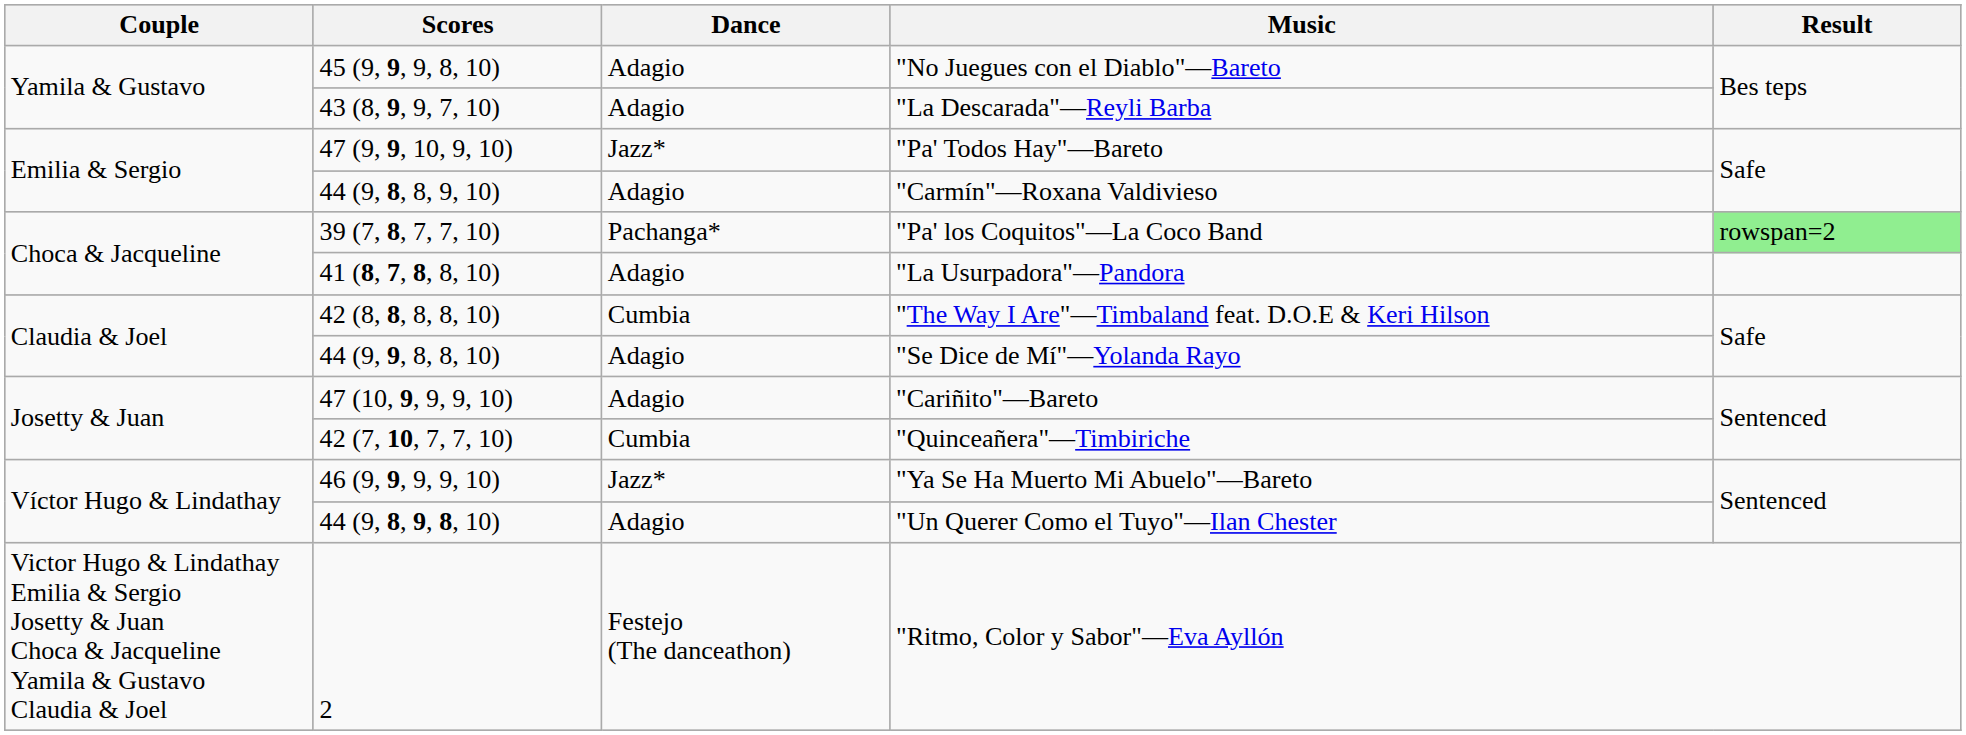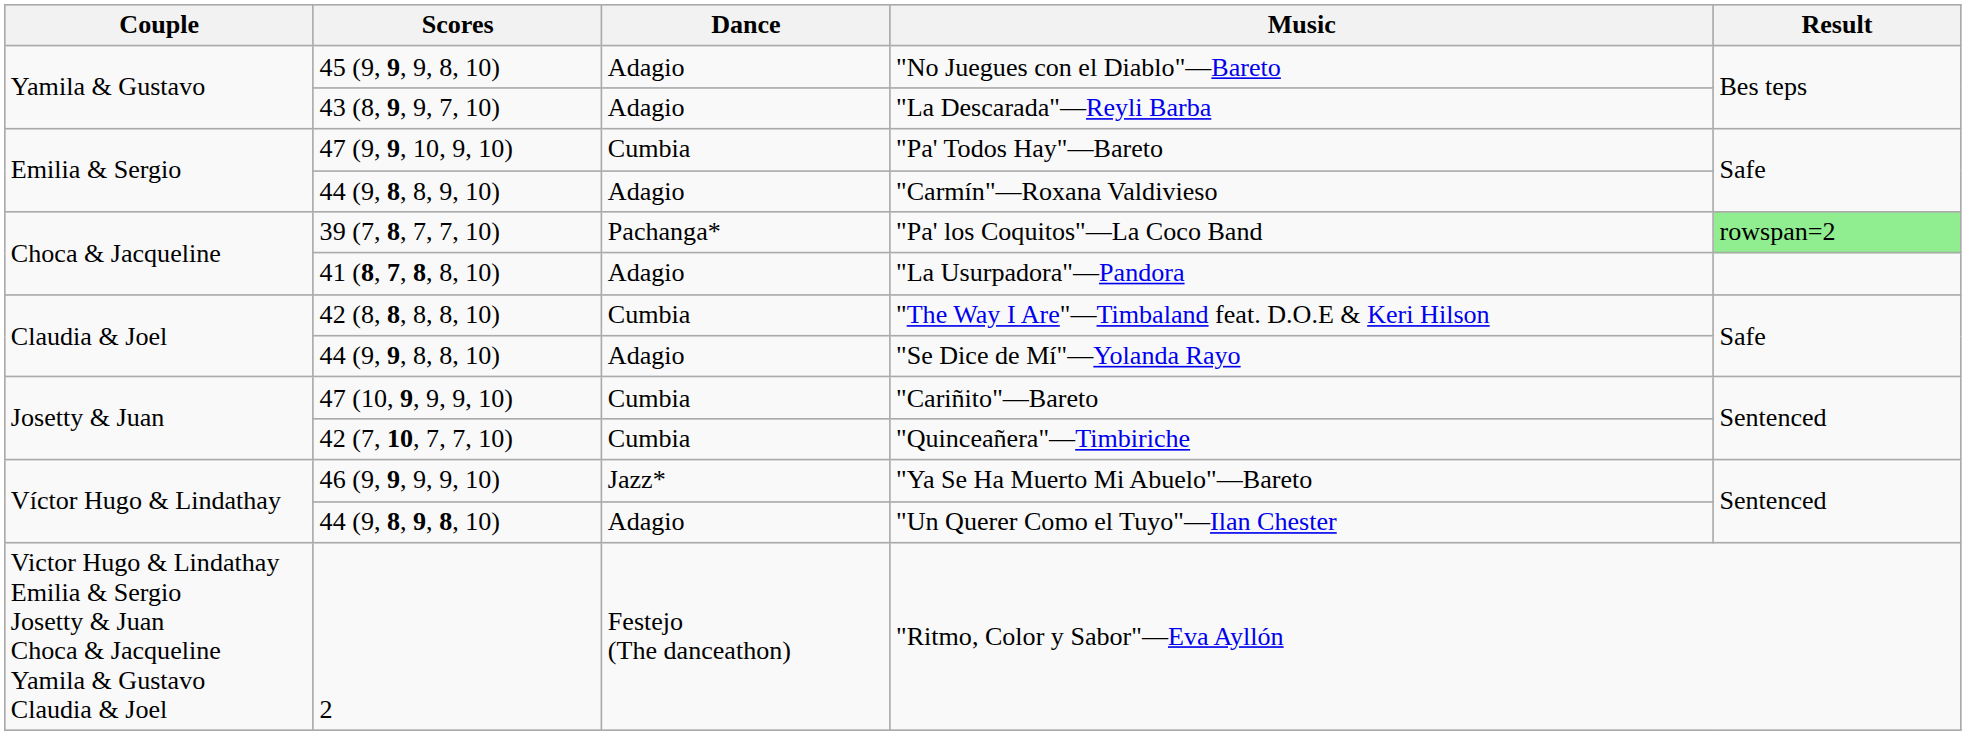(637, 149) Jazz* -> (649, 149) Cumbia
(646, 397) Adagio -> (649, 397) Cumbia
